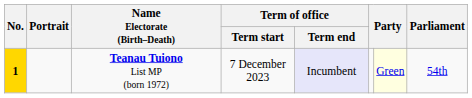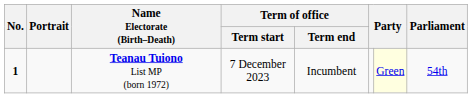(15, 70) gold background -> (15, 70) no background
(331, 70) lavender background -> (331, 70) no background
